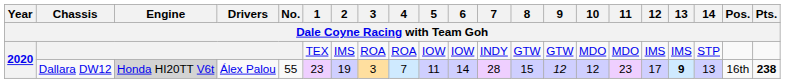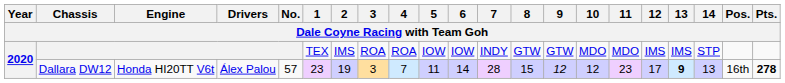(166, 69) lightgrey background -> (166, 69) no background
(291, 69) 55 -> (291, 69) 57
(767, 69) 238 -> (767, 69) 278
